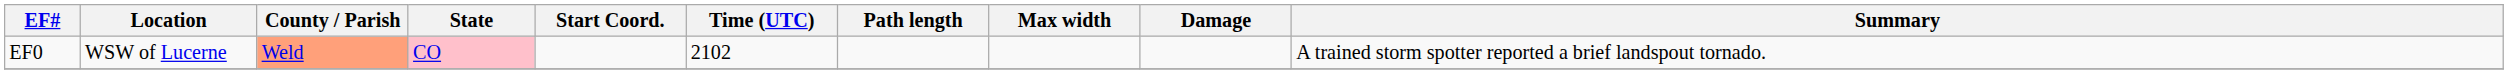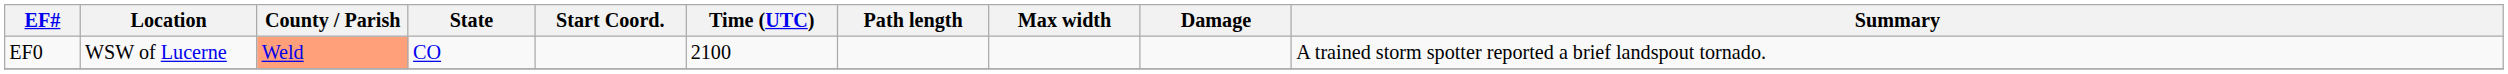(427, 52) pink background -> (427, 52) no background
(711, 52) 2102 -> (711, 52) 2100
